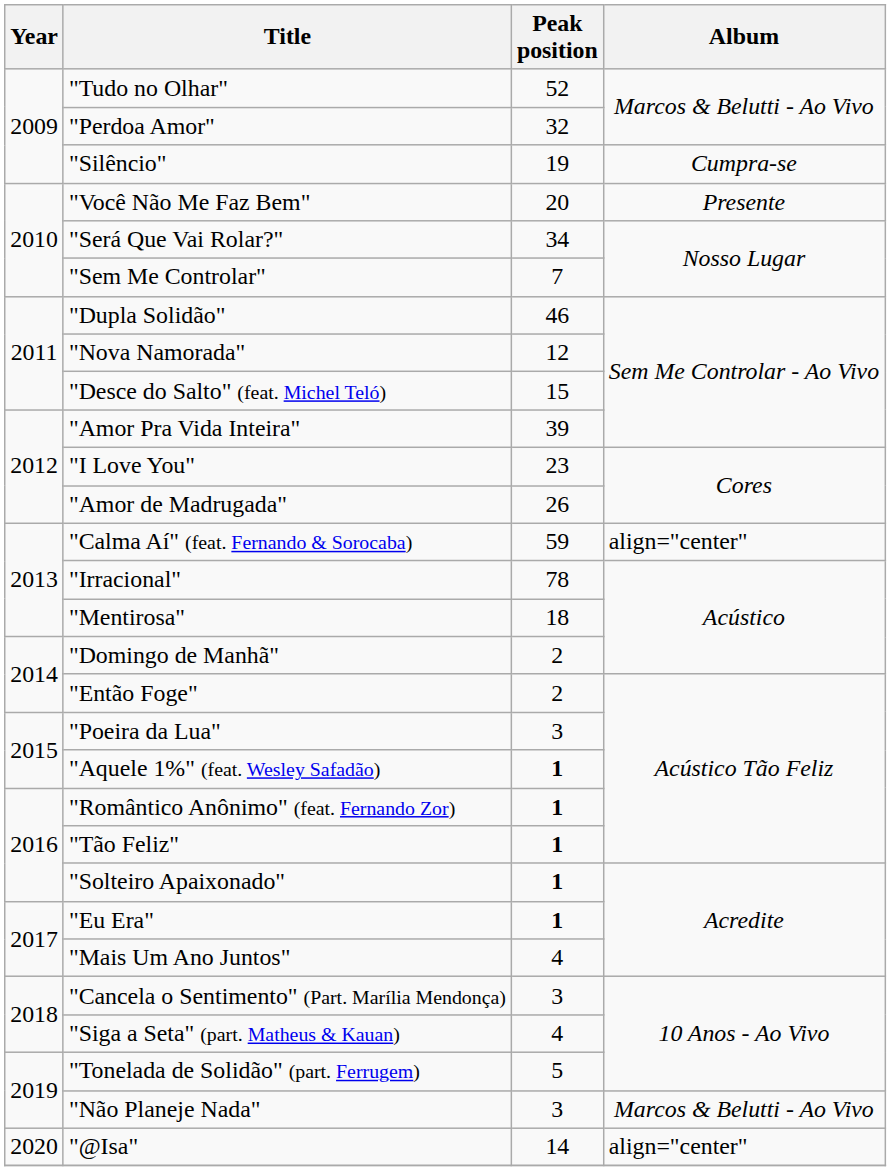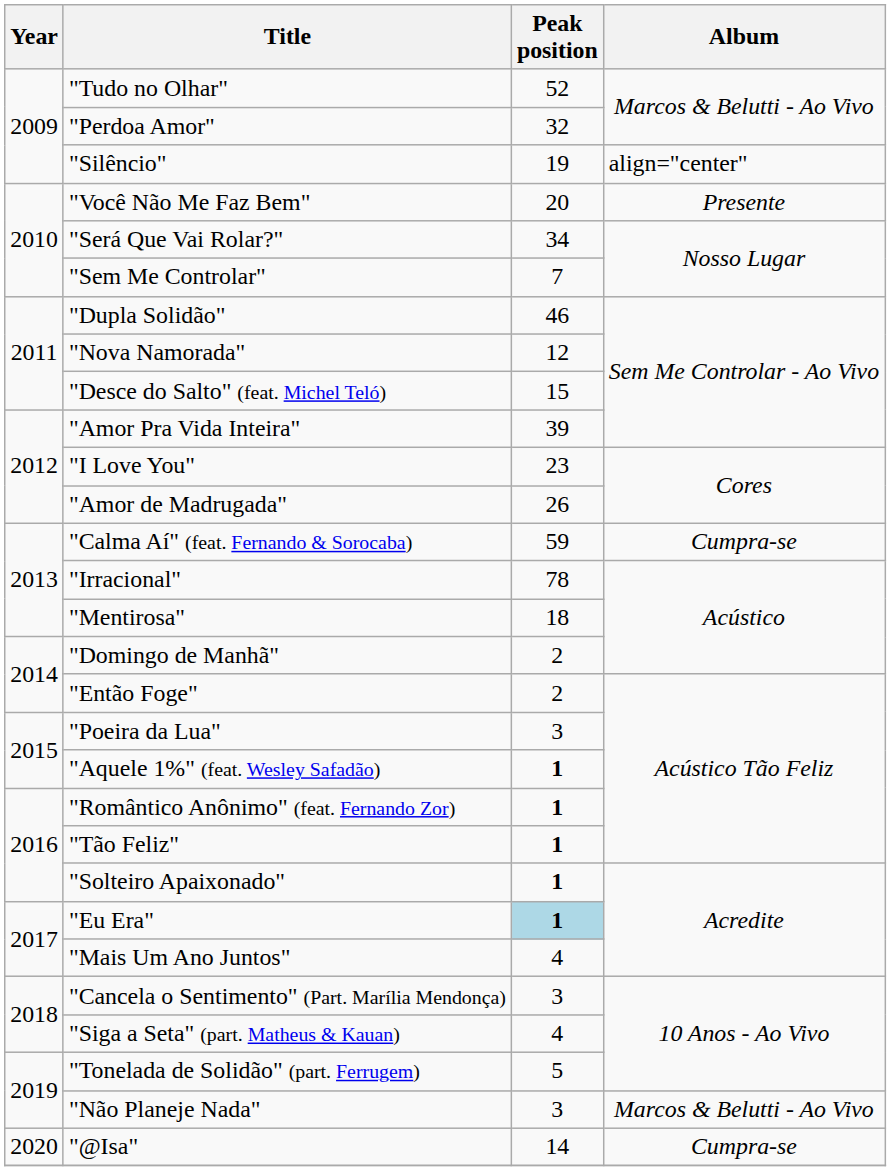(744, 163) Cumpra-se -> (678, 163) align="center"
(678, 541) align="center" -> (744, 541) Cumpra-se
(557, 919) no background -> (557, 919) lightblue background
(678, 1146) align="center" -> (744, 1146) Cumpra-se
